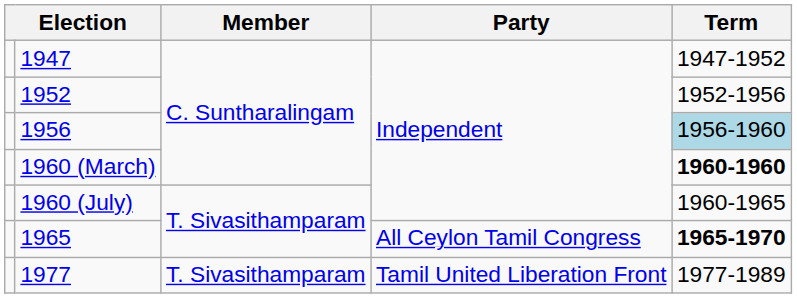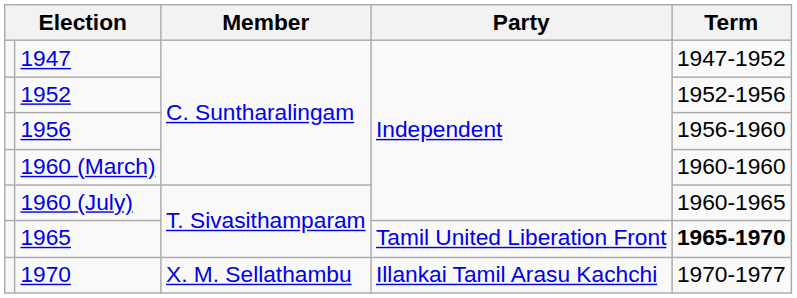(731, 130) lightblue background -> (731, 130) no background
(731, 166) bold -> (731, 166) normal
(508, 238) All Ceylon Tamil Congress -> (521, 238) Tamil United Liberation Front
+ row: (46, 274)
- row: (46, 274)
